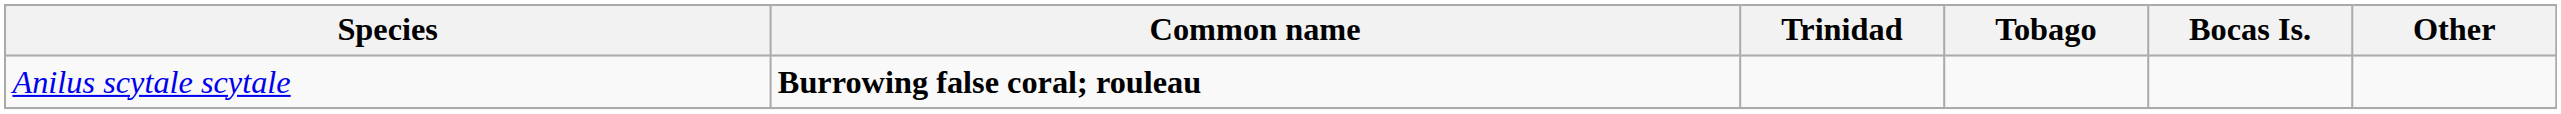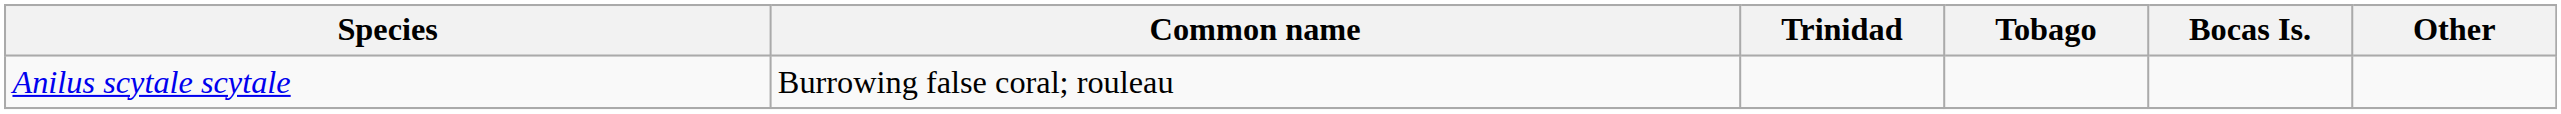(990, 81) bold -> (976, 81) normal
